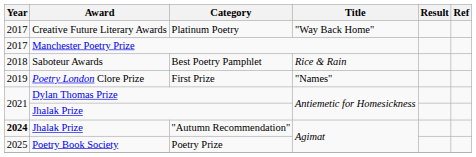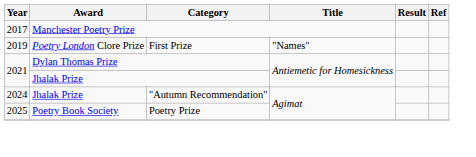- row: (205, 29)
- row: (217, 62)
(17, 128) bold -> (17, 95) normal
